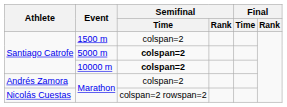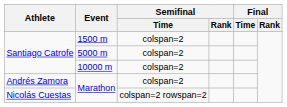(163, 53) bold -> (163, 53) normal
(163, 67) bold -> (163, 67) normal
